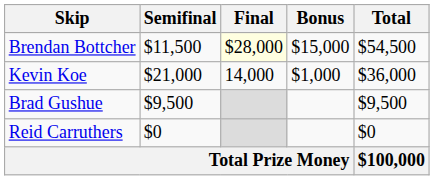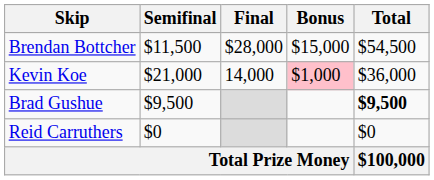(254, 47) lightyellow background -> (254, 47) no background
(316, 75) no background -> (316, 75) pink background
(382, 103) normal -> (382, 103) bold
